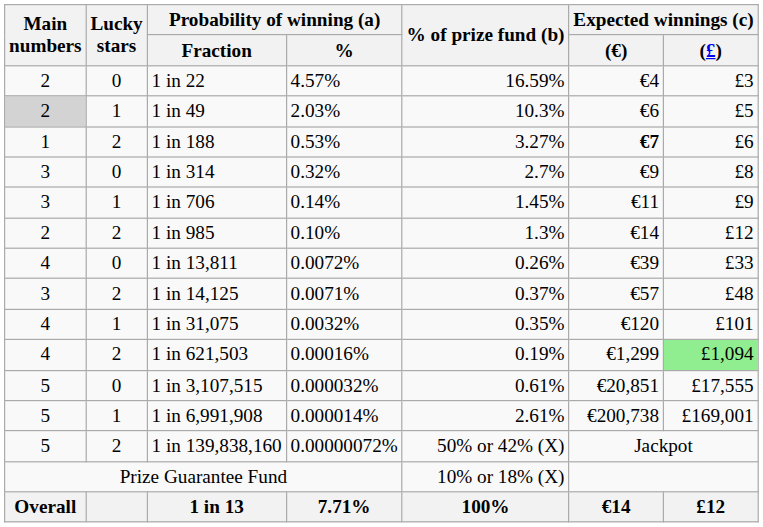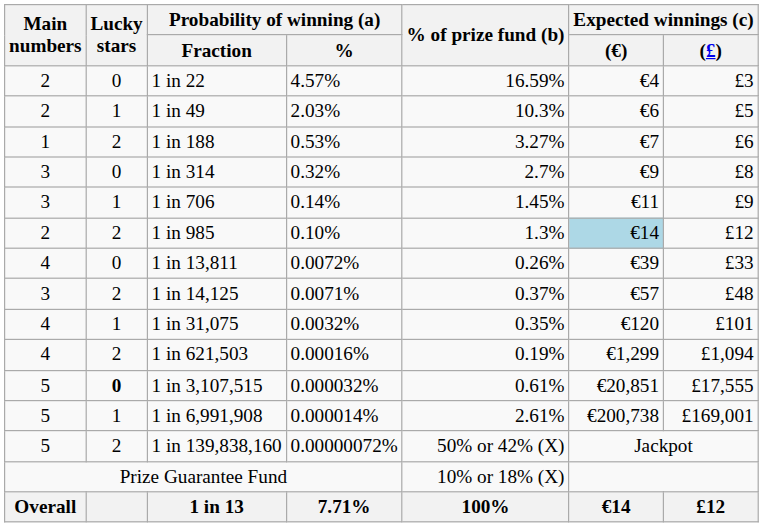(45, 111) lightgrey background -> (45, 111) no background
(649, 141) bold -> (649, 141) normal
(645, 232) no background -> (645, 232) lightblue background
(727, 354) lightgreen background -> (727, 354) no background
(117, 385) normal -> (117, 385) bold
